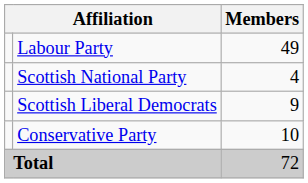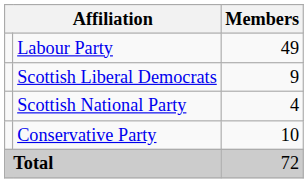rows swapped: (117, 105) <-> (102, 76)
